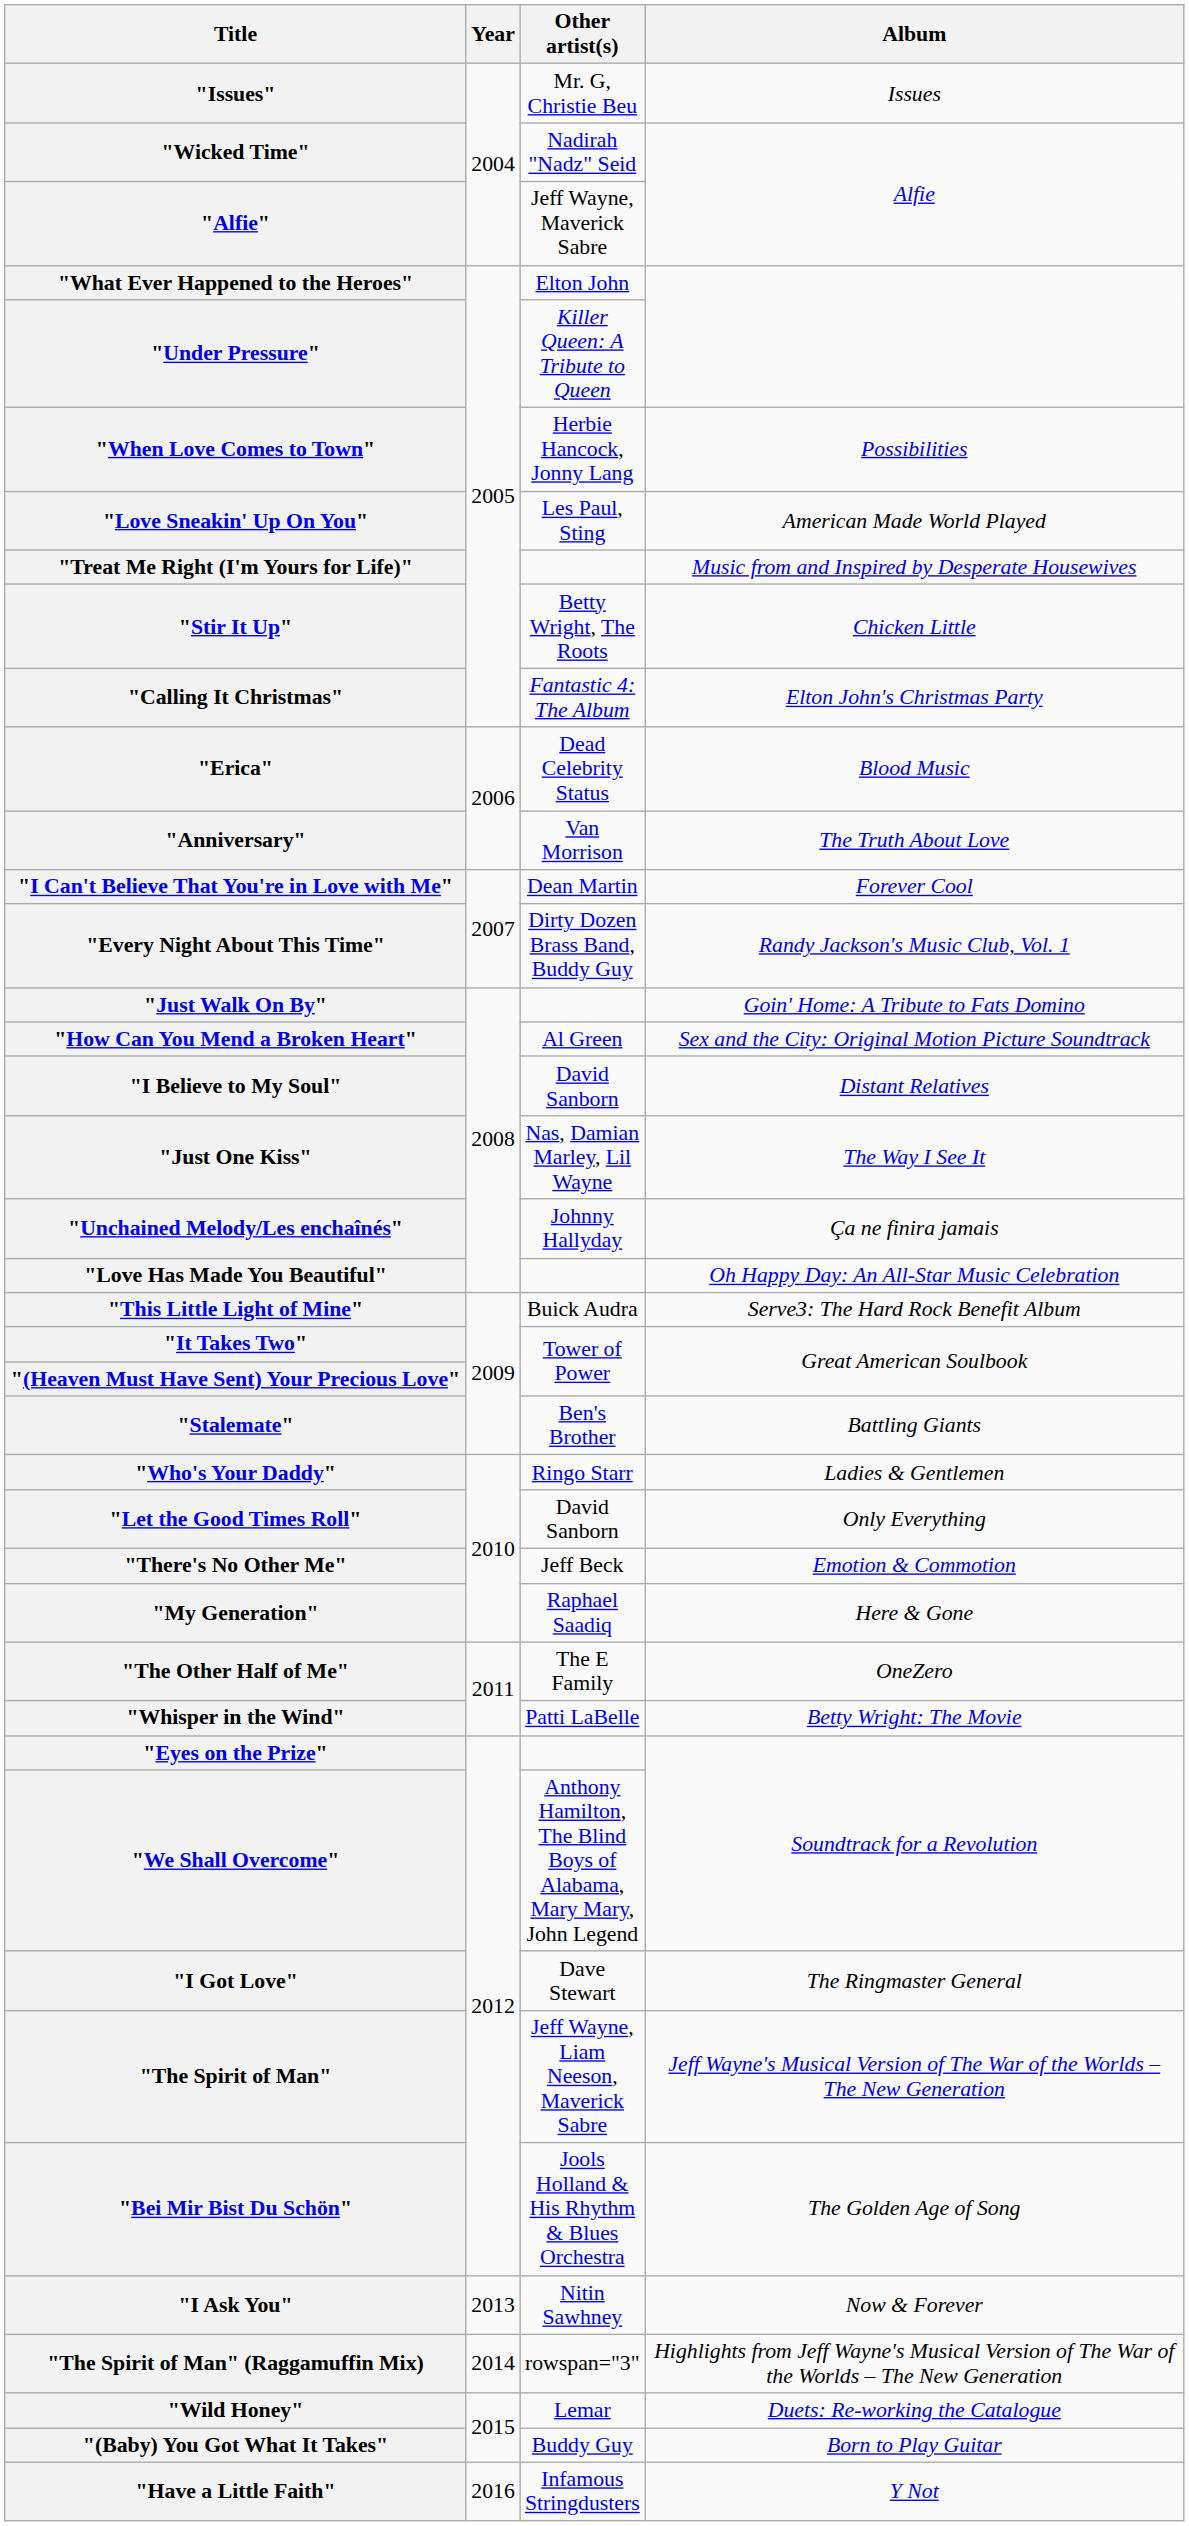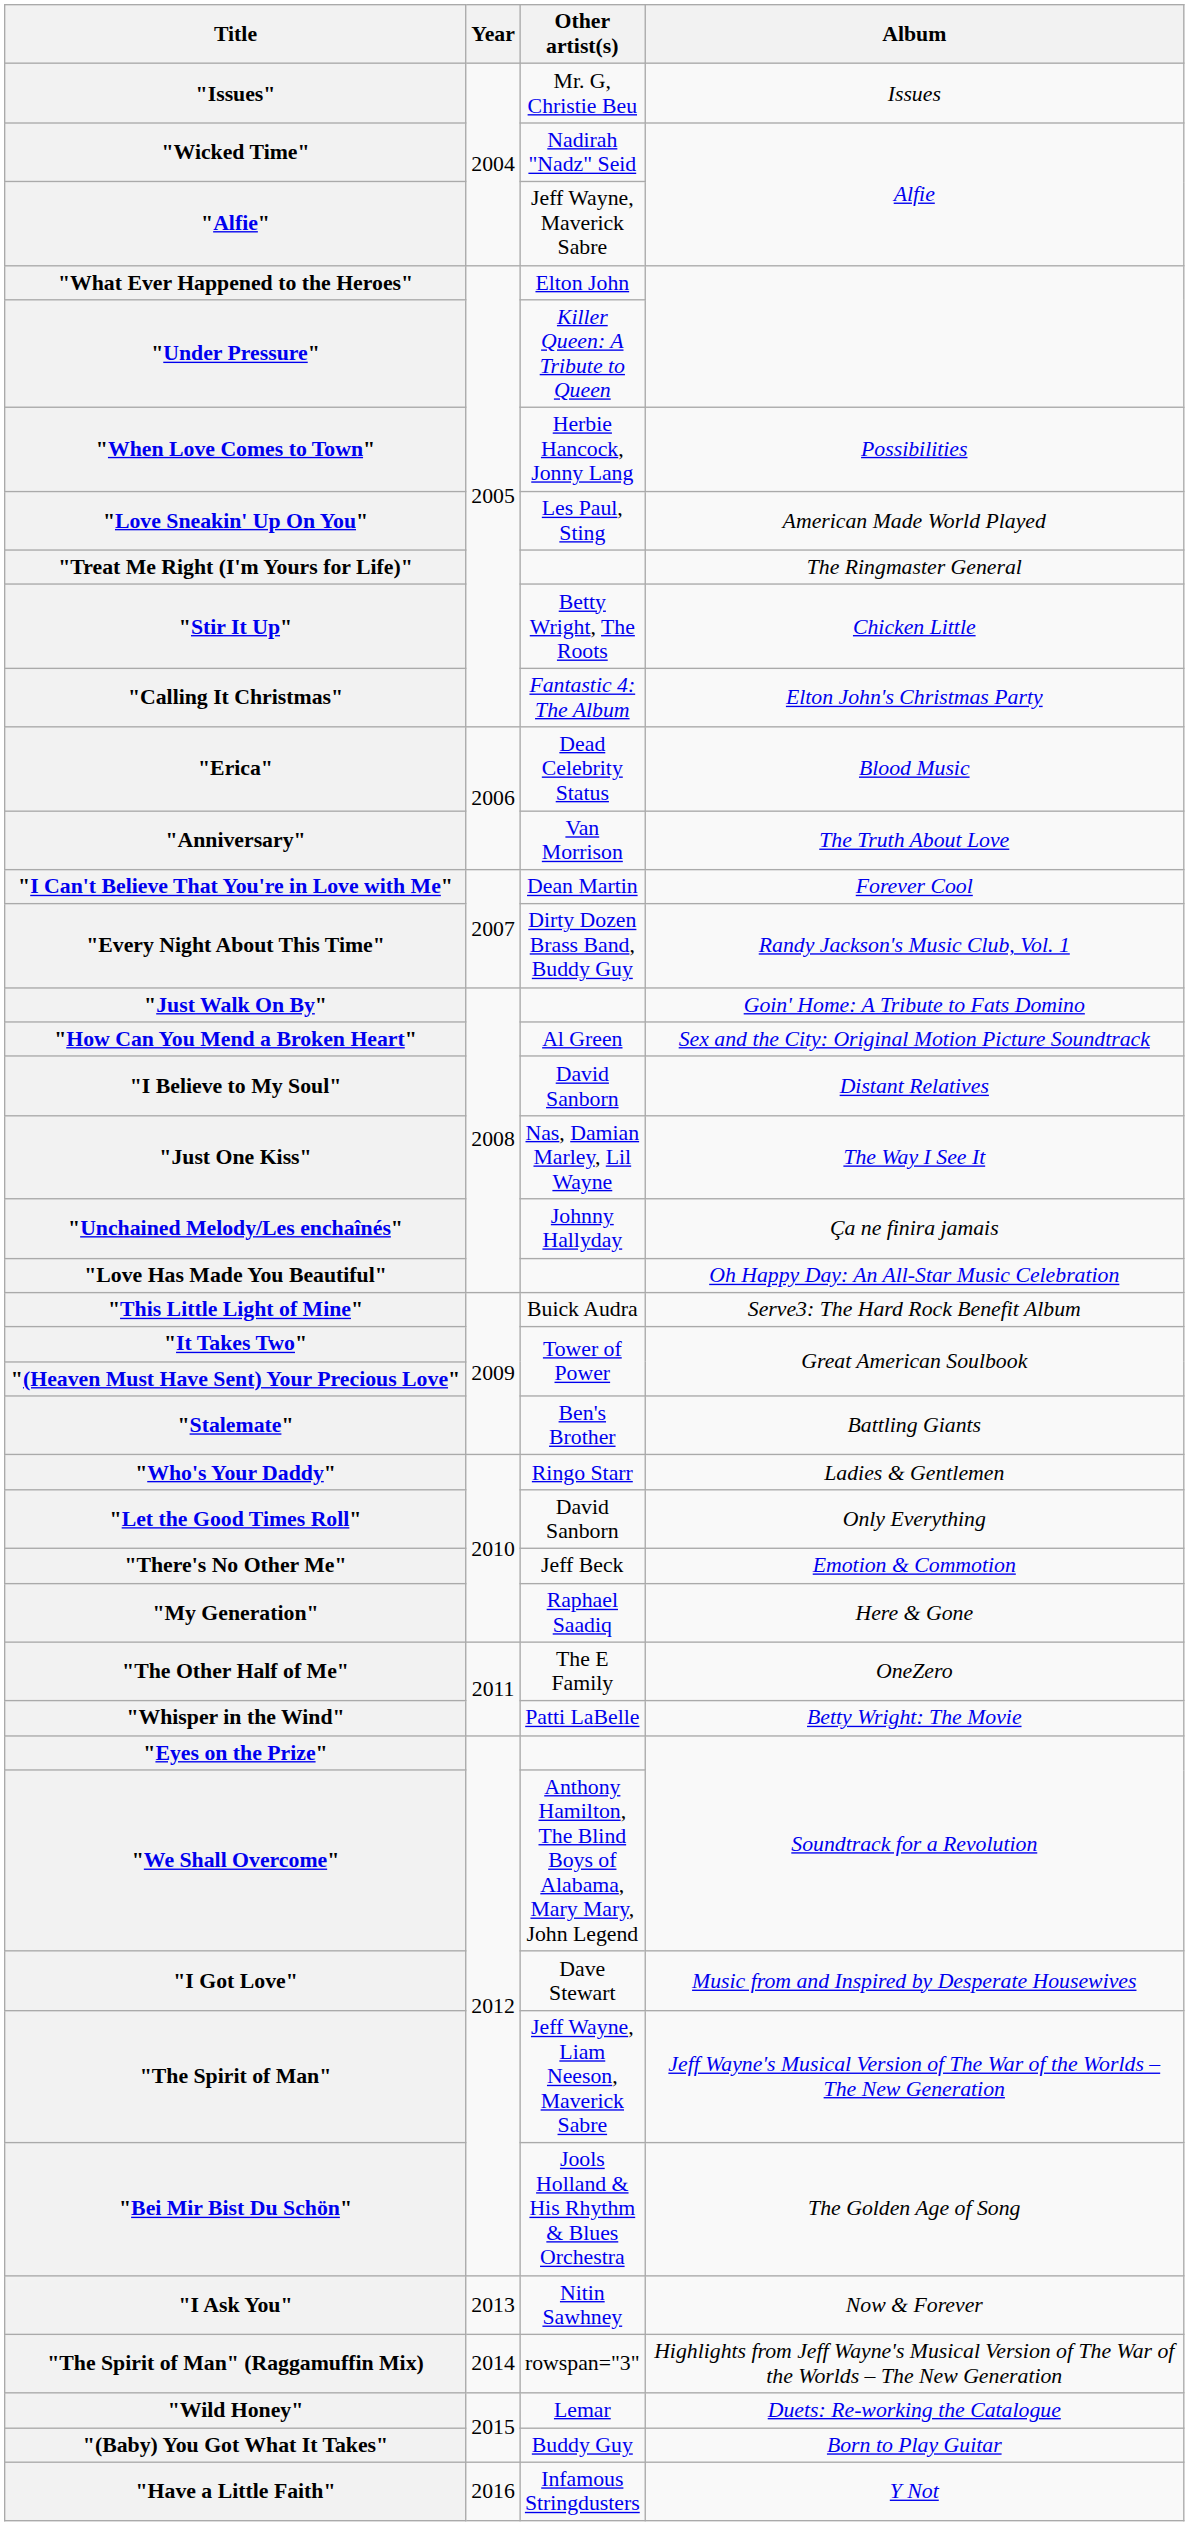(914, 567) Music from and Inspired by Desperate Housewives -> (914, 567) The Ringmaster General
(914, 1980) The Ringmaster General -> (914, 1980) Music from and Inspired by Desperate Housewives
